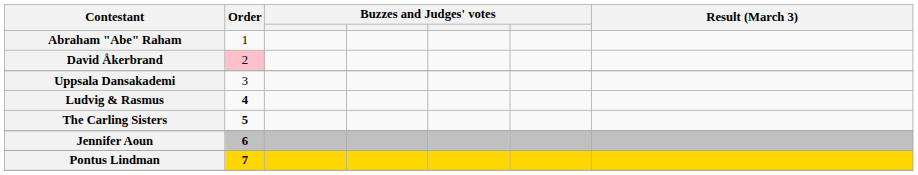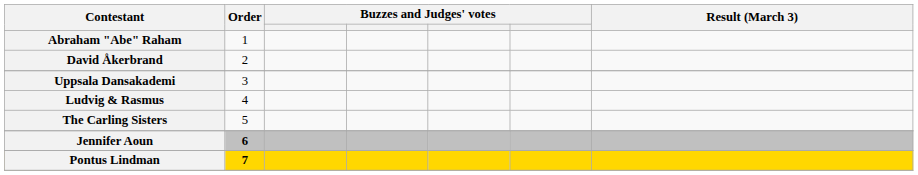(245, 60) pink background -> (245, 60) no background
(245, 100) bold -> (245, 100) normal
(245, 120) bold -> (245, 120) normal
